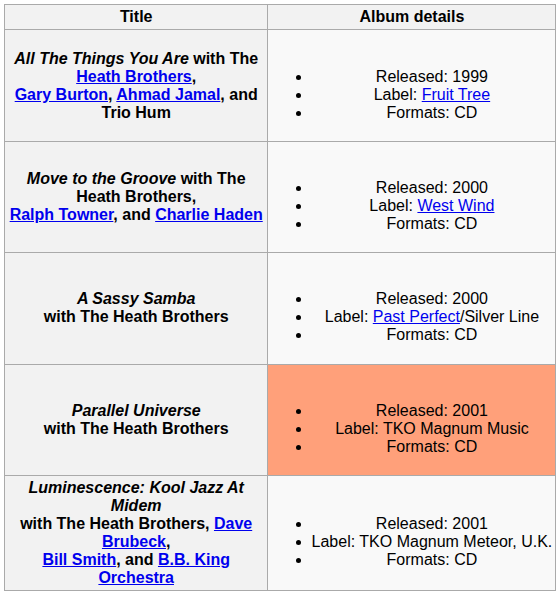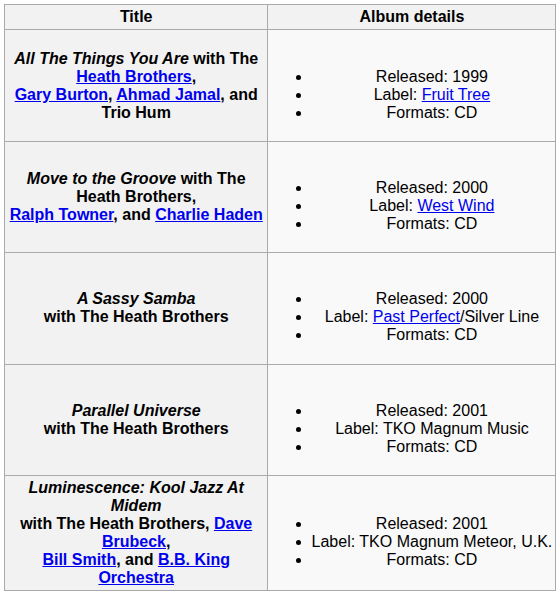(412, 429) lightsalmon background -> (412, 429) no background
